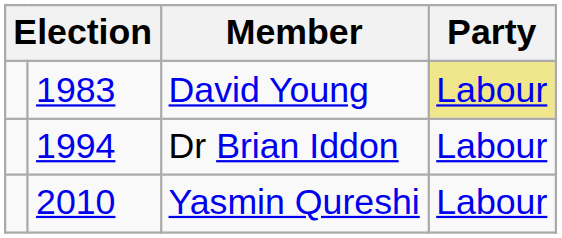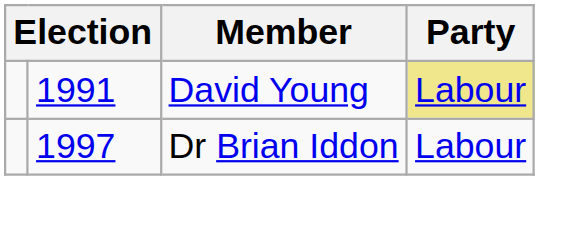(76, 89) 1983 -> (76, 89) 1991
(76, 145) 1994 -> (76, 145) 1997
- row: (294, 202)
